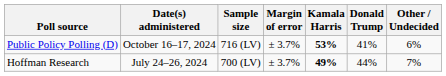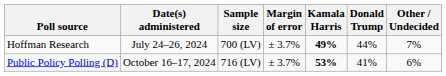rows swapped: (62, 44) <-> (48, 62)
